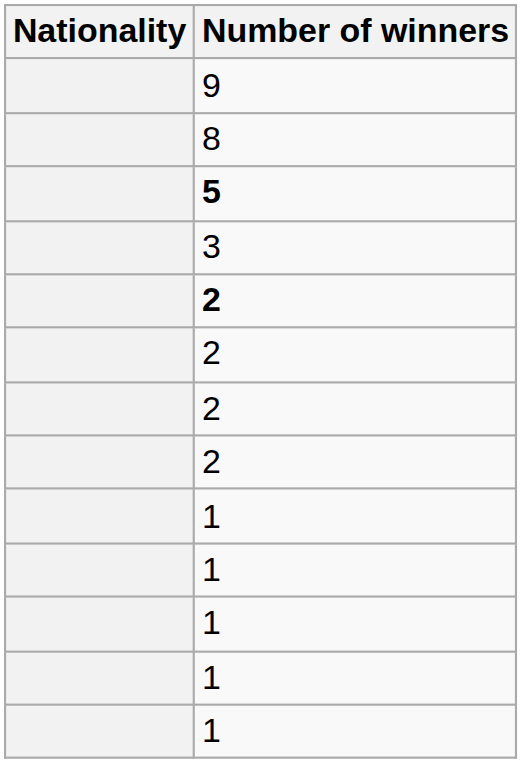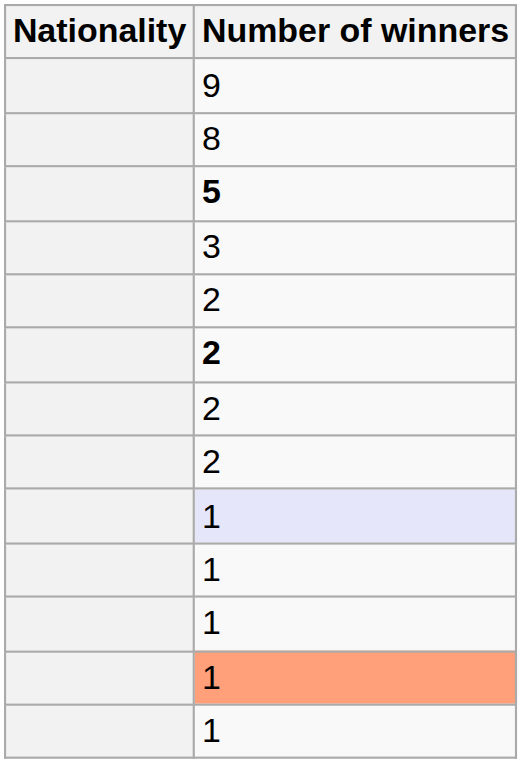(211, 300) bold -> (211, 300) normal
(211, 354) normal -> (211, 354) bold
(211, 515) no background -> (211, 515) lavender background
(211, 676) no background -> (211, 676) lightsalmon background
